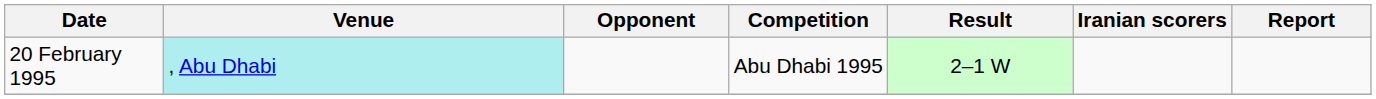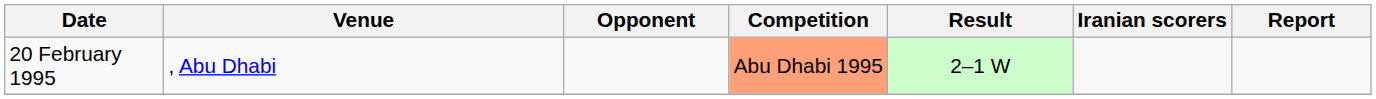(222, 65) paleturquoise background -> (222, 65) no background
(808, 65) no background -> (808, 65) lightsalmon background
